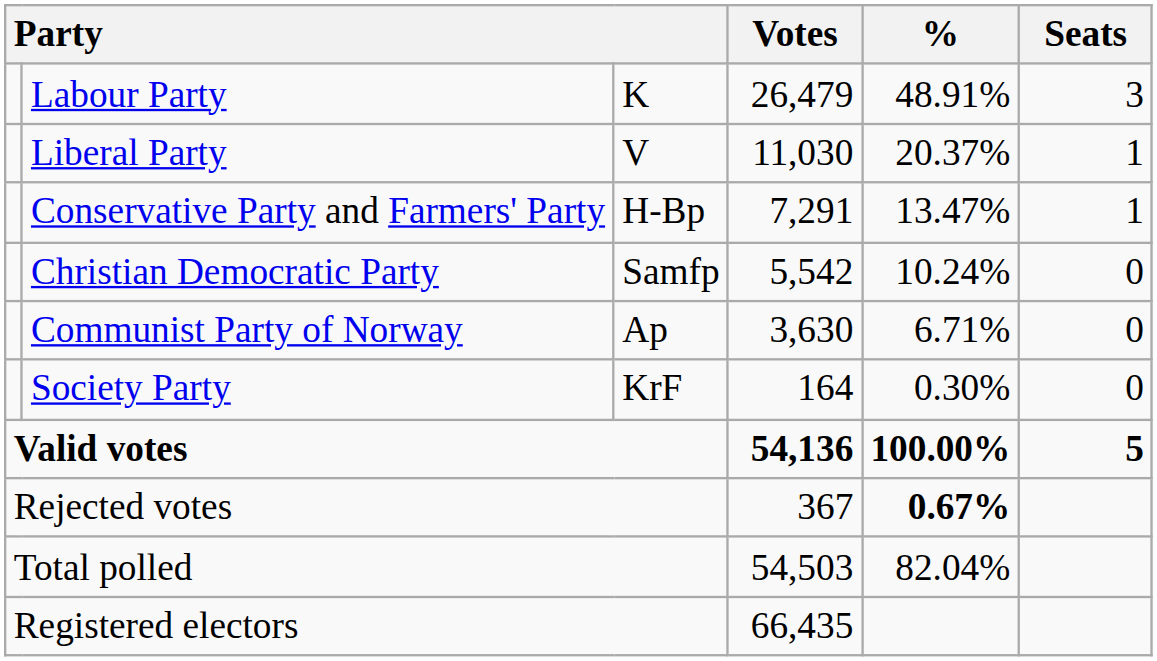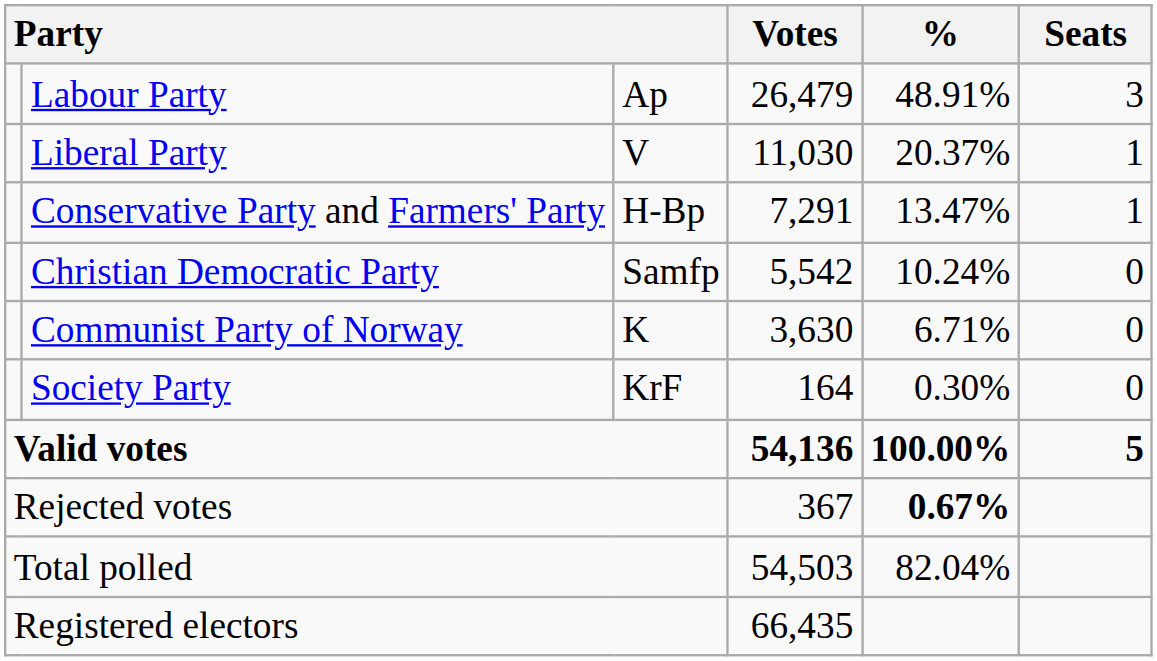(636, 93) K -> (645, 93) Ap
(645, 329) Ap -> (636, 329) K
